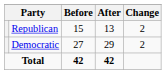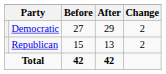rows swapped: (35, 45) <-> (35, 28)
